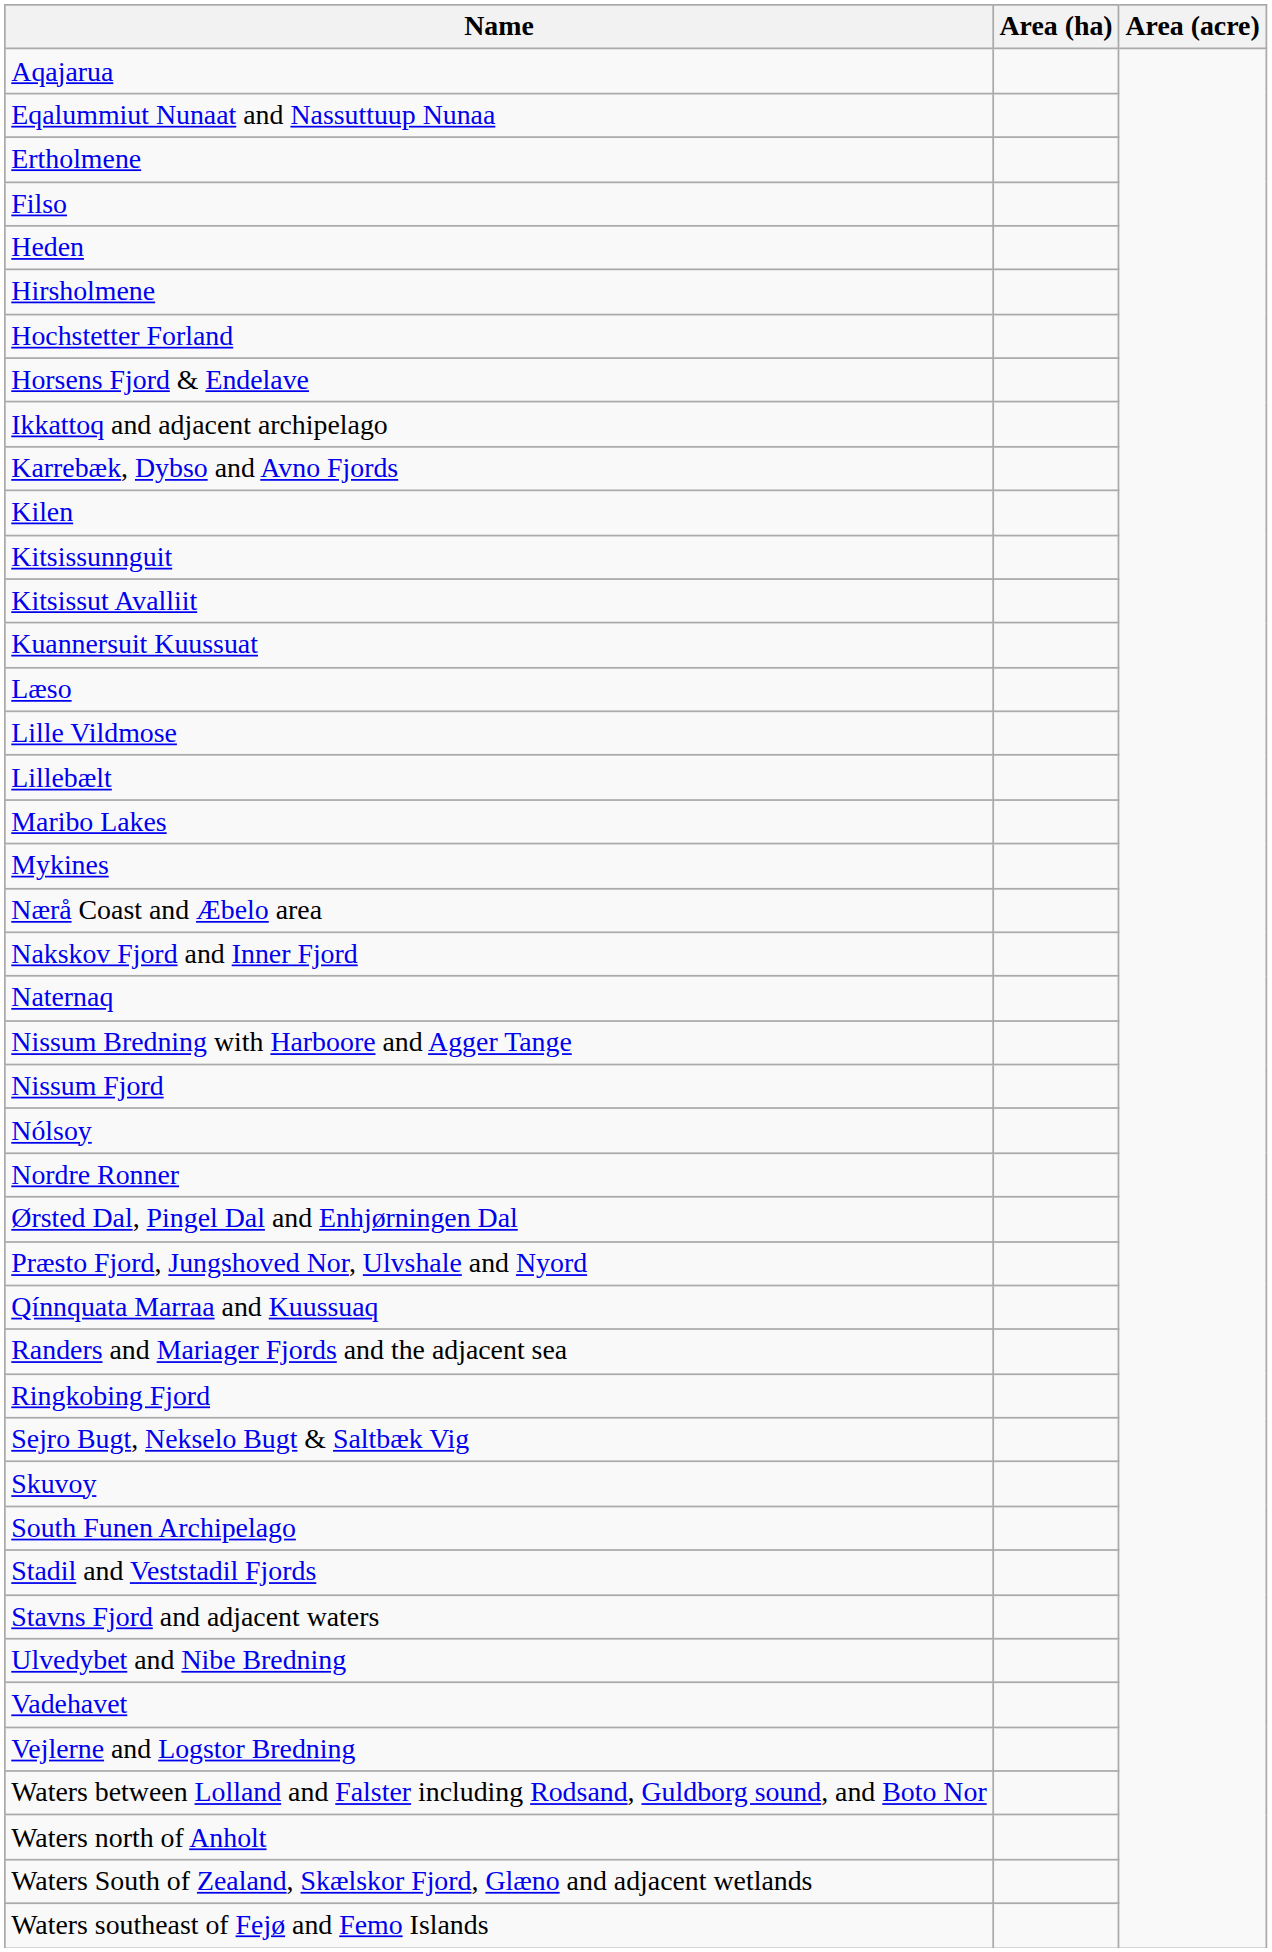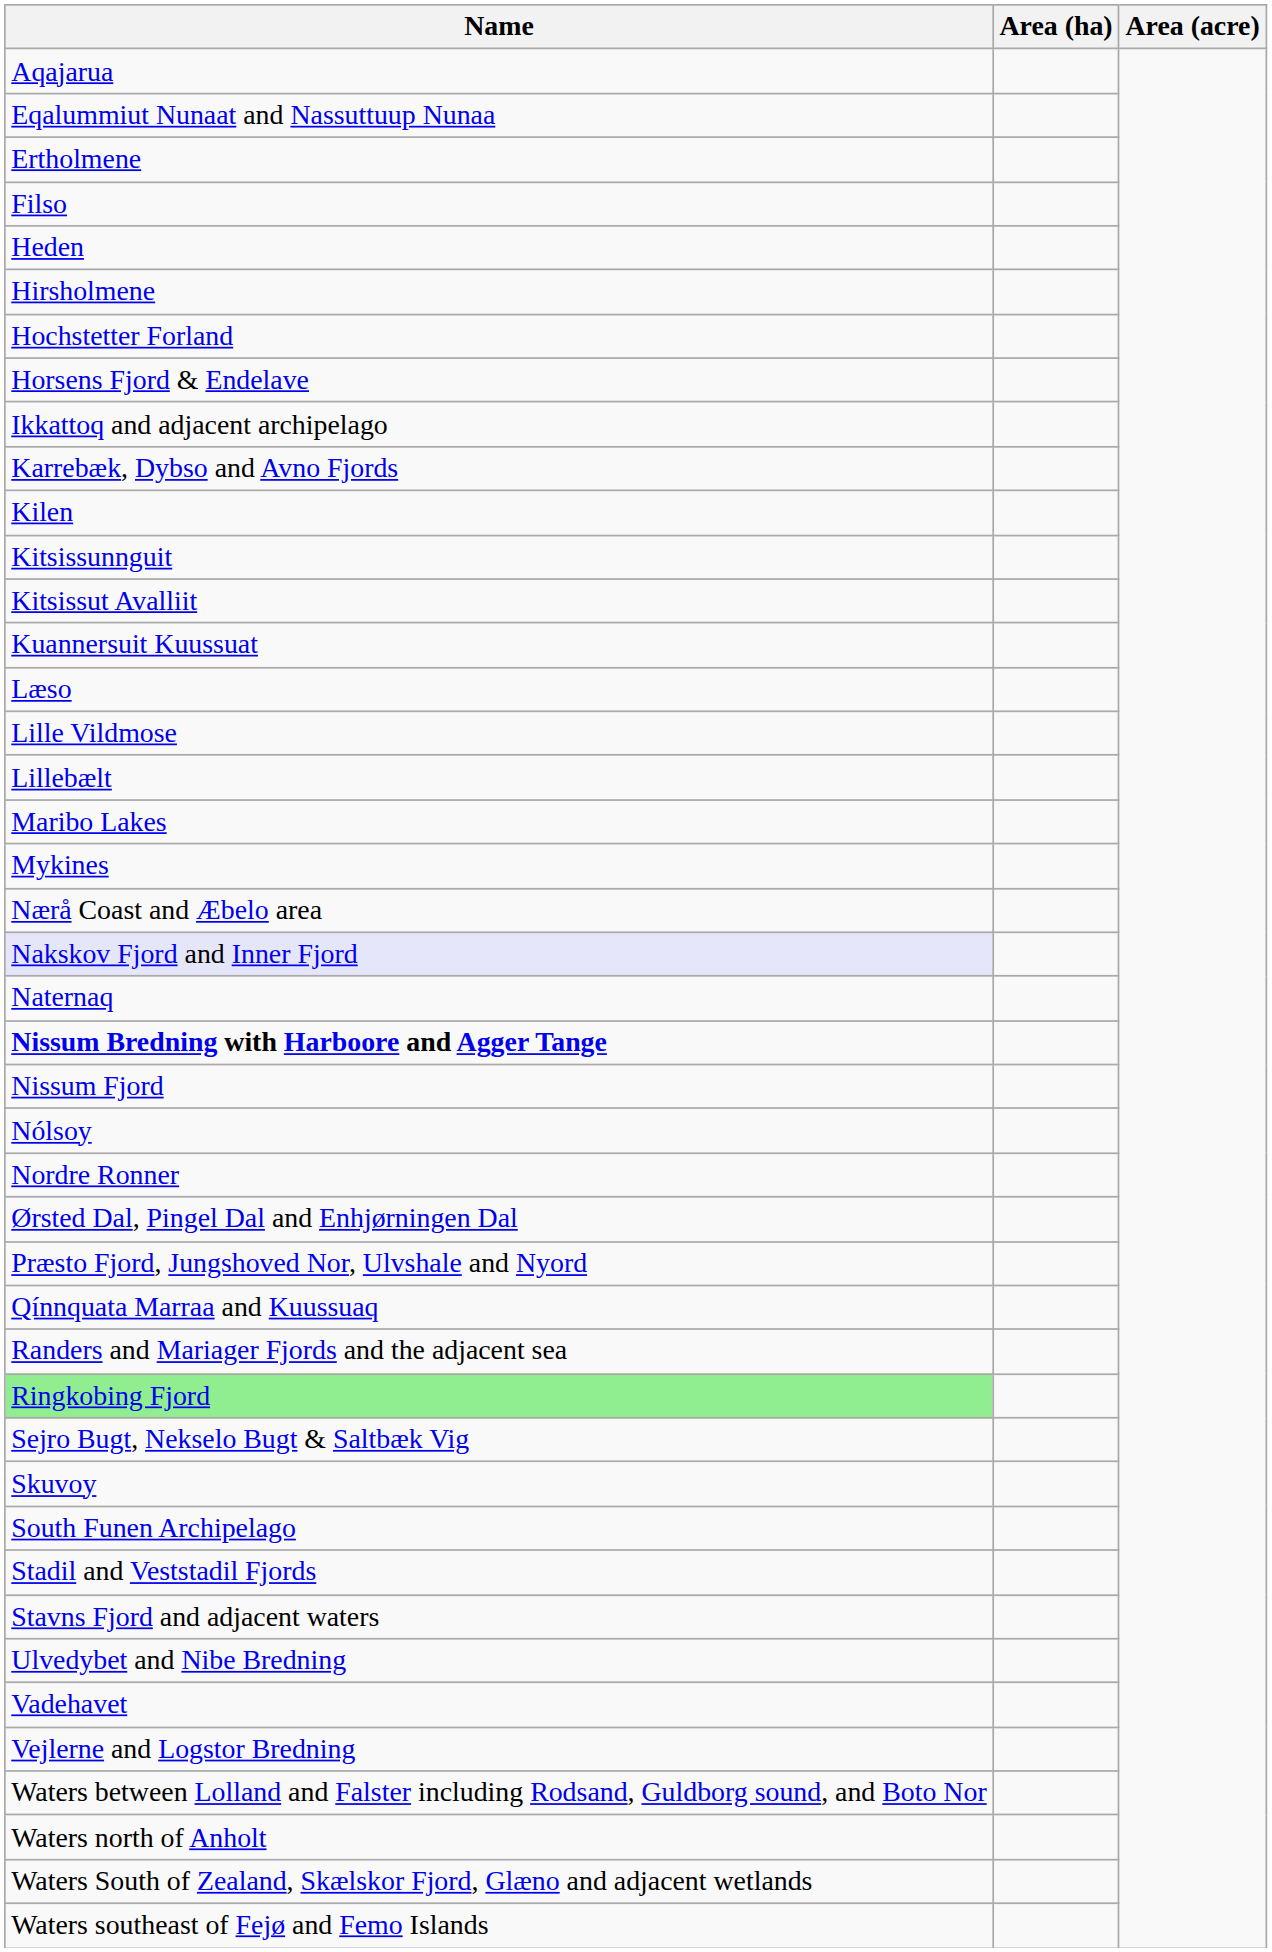(185, 953) no background -> (185, 953) lavender background
(292, 1042) normal -> (309, 1042) bold
(111, 1395) no background -> (111, 1395) lightgreen background
